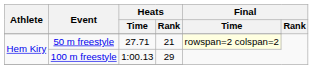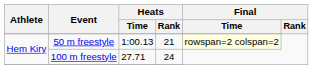(137, 42) 27.71 -> (137, 42) 1:00.13
(137, 57) 1:00.13 -> (133, 57) 27.71
(169, 57) 29 -> (169, 57) 24
